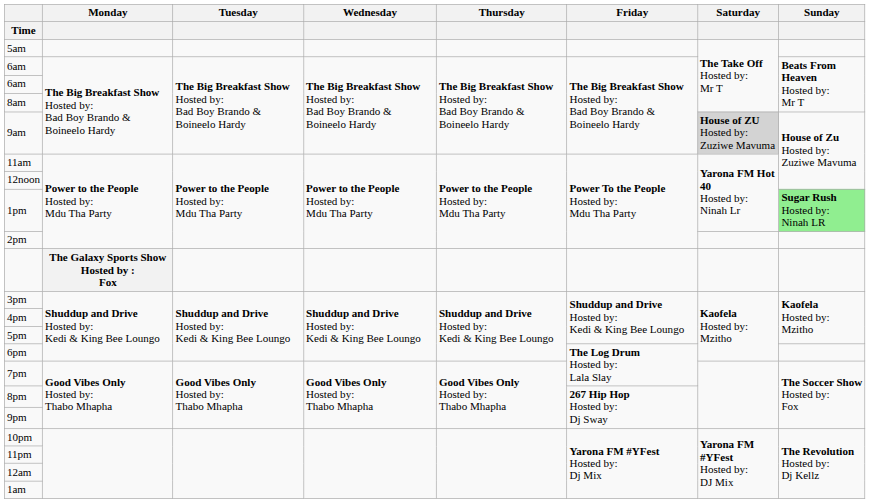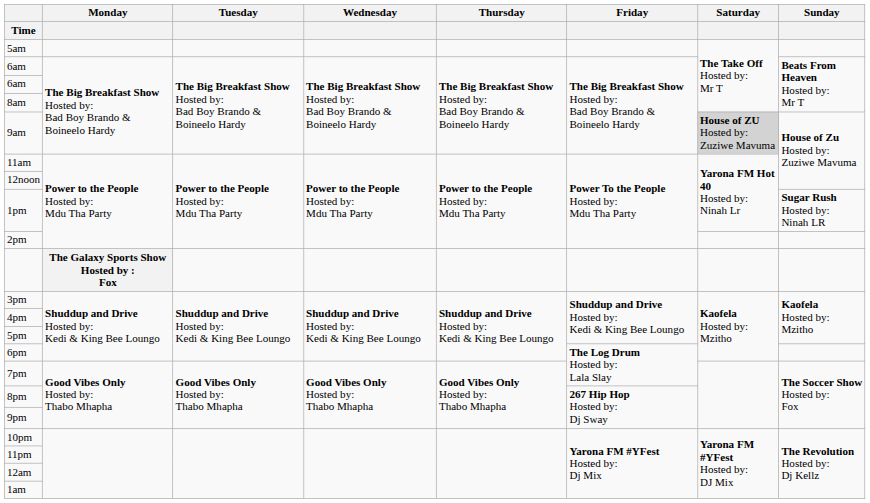(809, 210) lightgreen background -> (809, 210) no background
